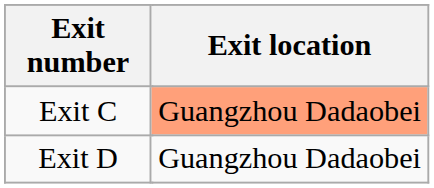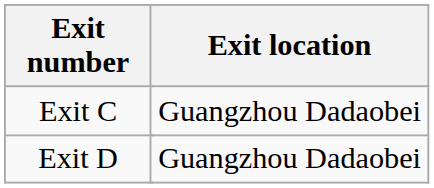(290, 110) lightsalmon background -> (290, 110) no background
